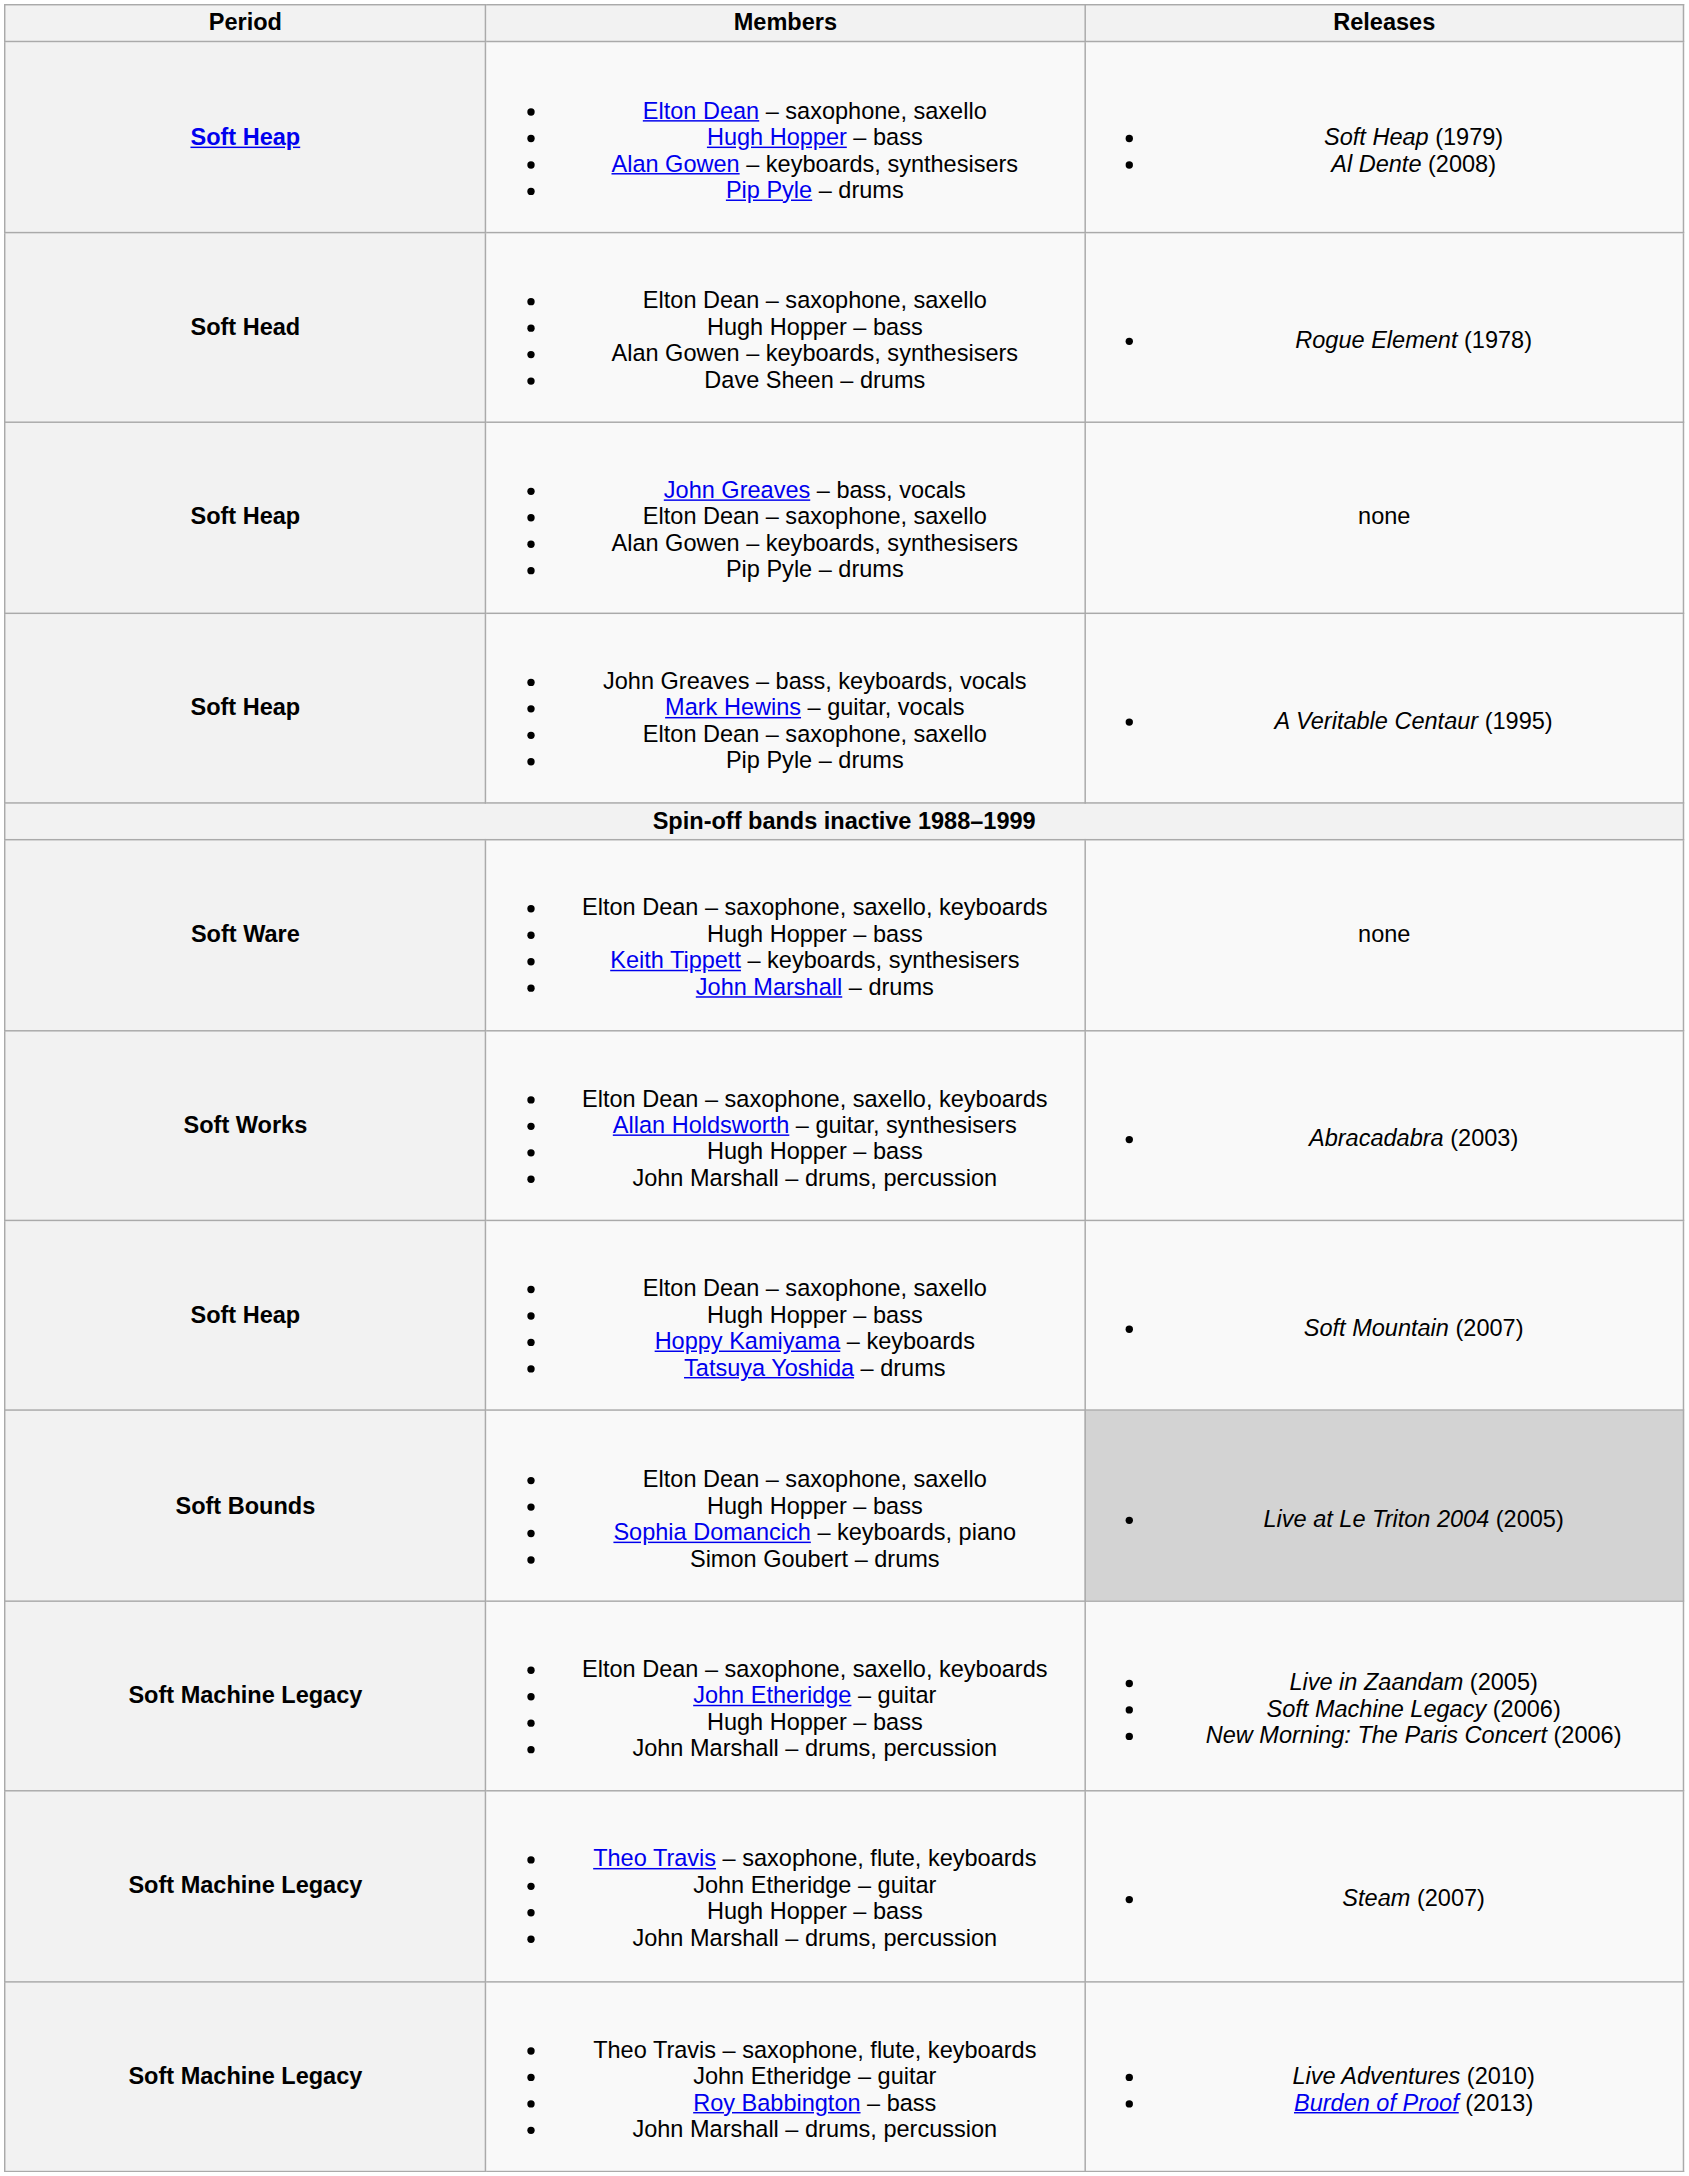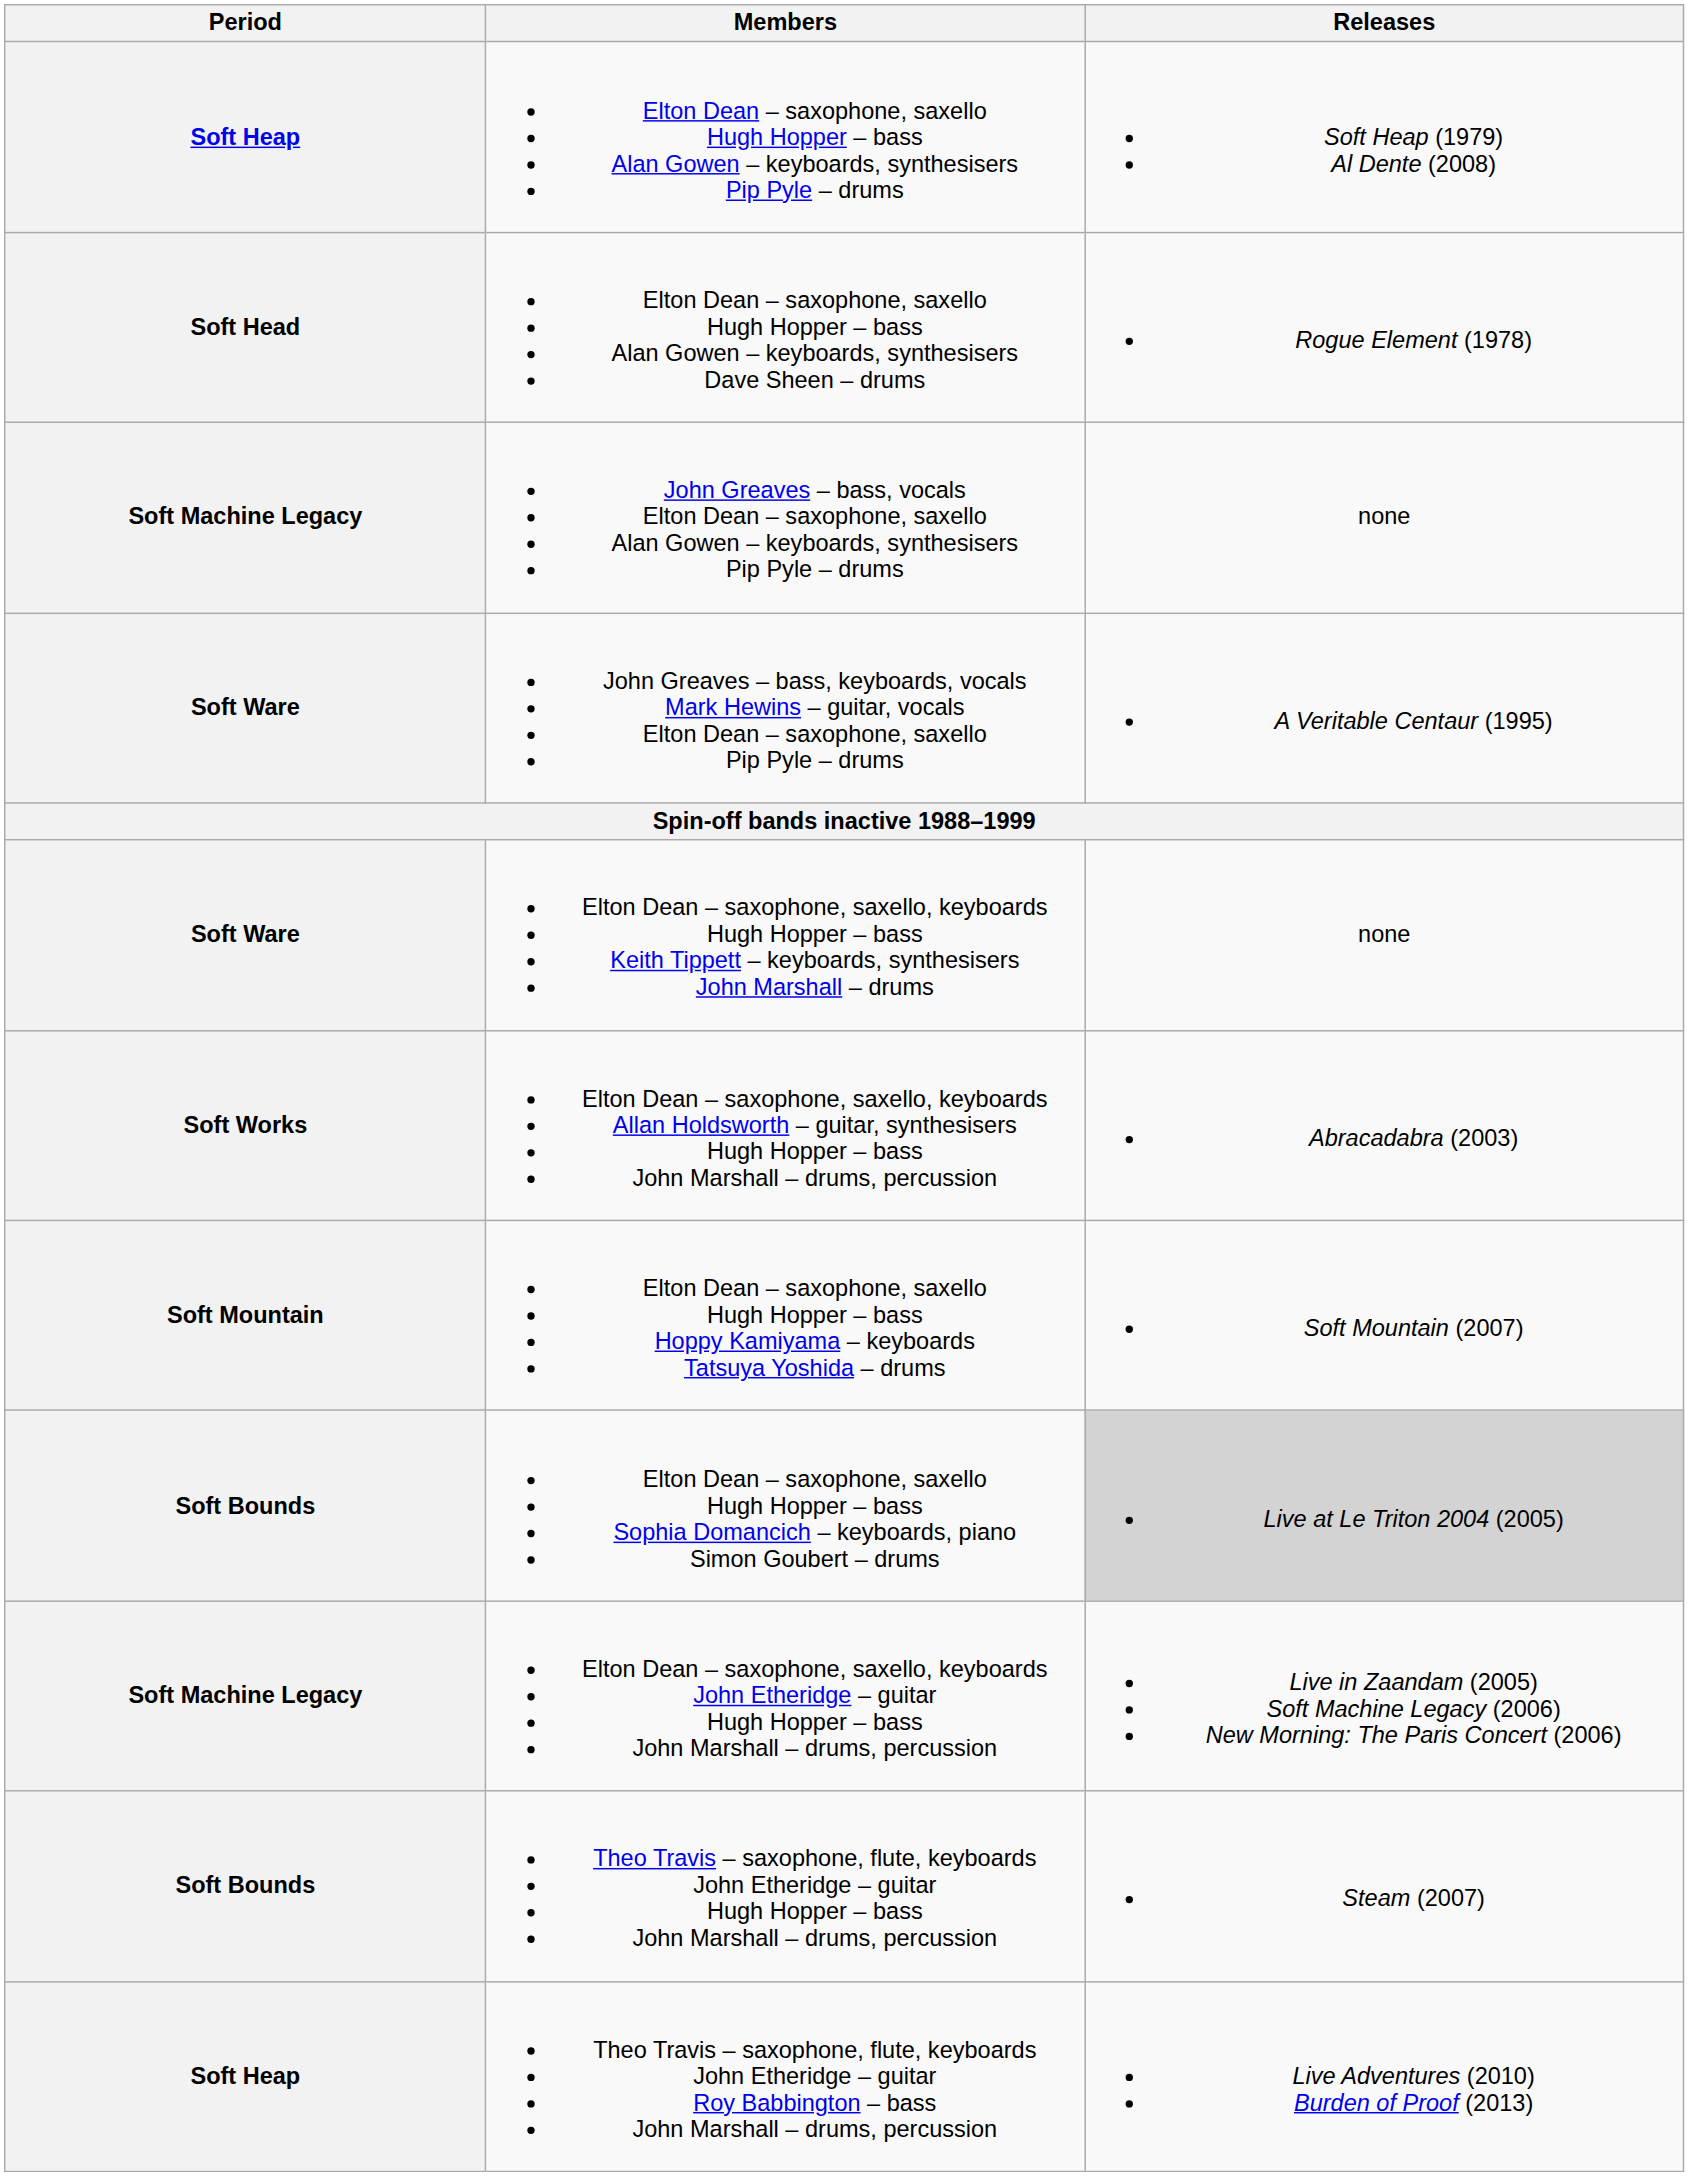(245, 517) Soft Heap -> (245, 517) Soft Machine Legacy
(245, 707) Soft Heap -> (245, 707) Soft Ware
(245, 1315) Soft Heap -> (245, 1315) Soft Mountain
(245, 1885) Soft Machine Legacy -> (245, 1885) Soft Bounds
(245, 2076) Soft Machine Legacy -> (245, 2076) Soft Heap
